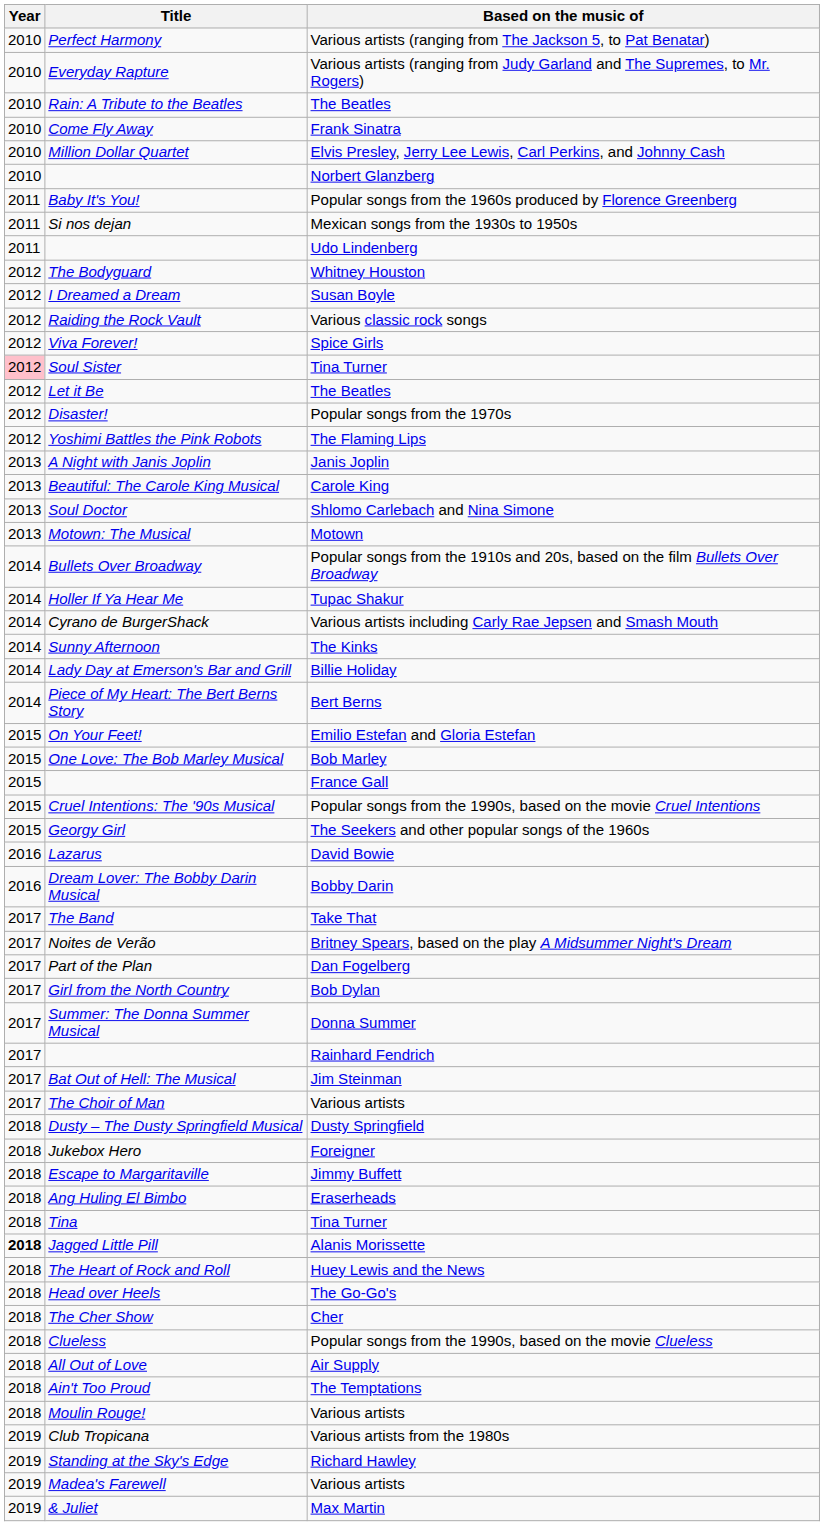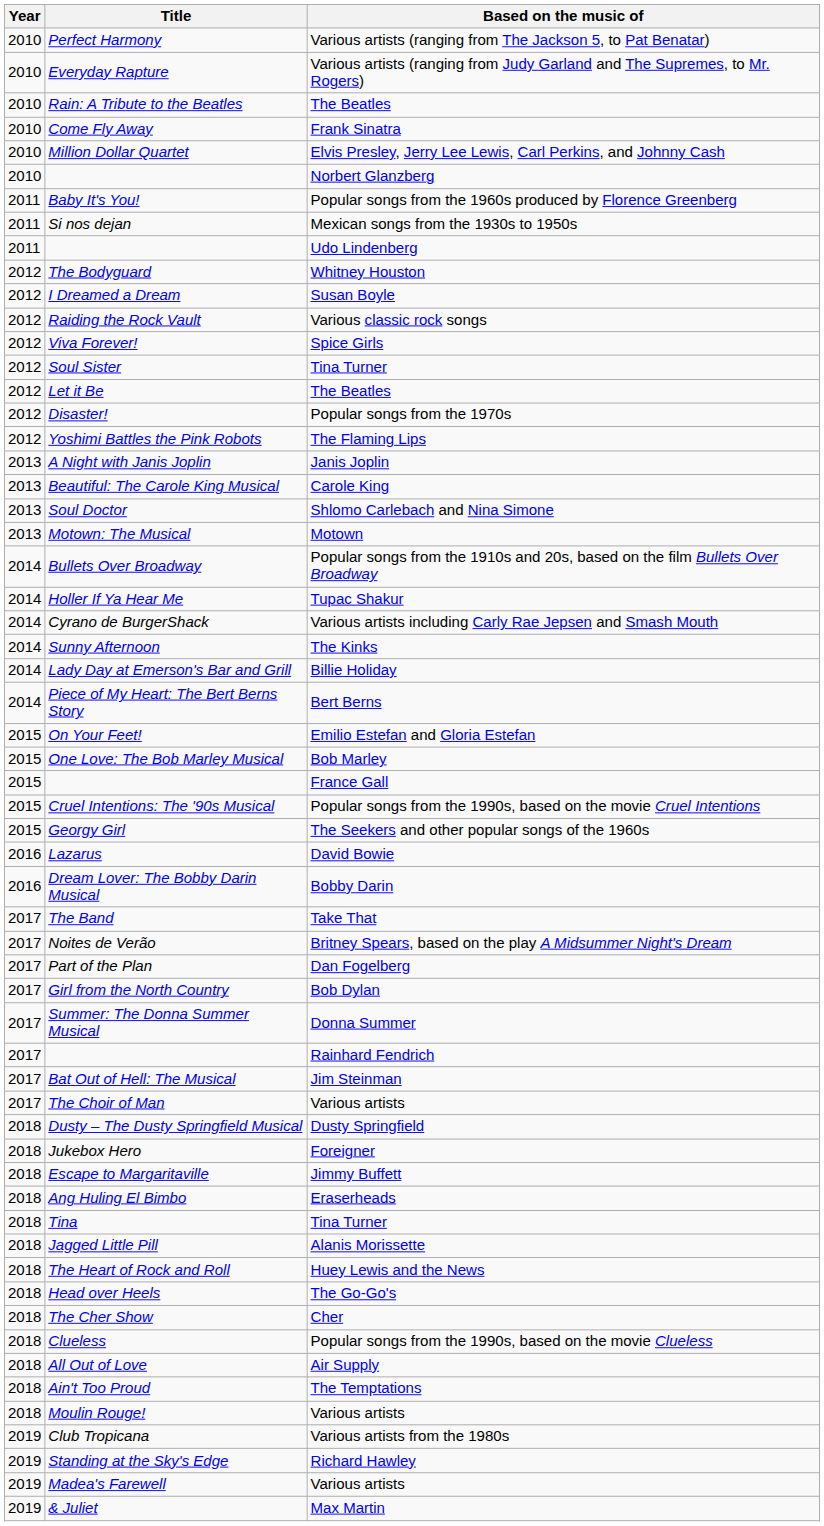(25, 367) pink background -> (25, 367) no background
(25, 1245) bold -> (25, 1245) normal
